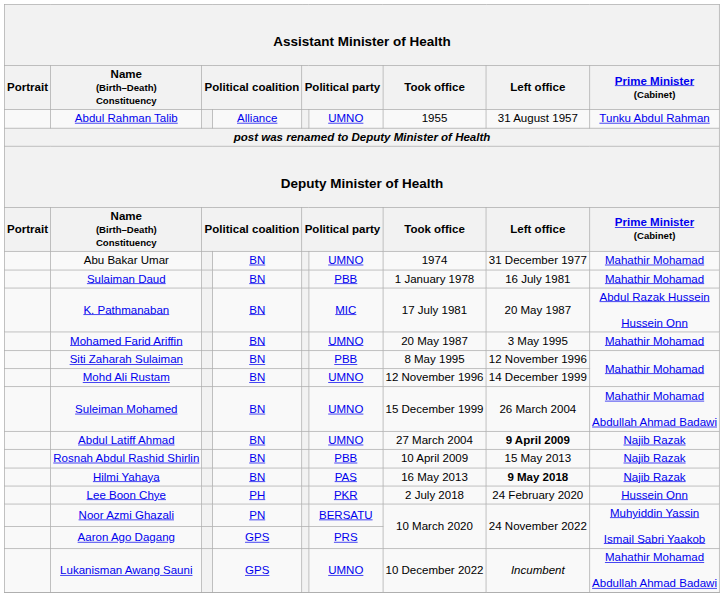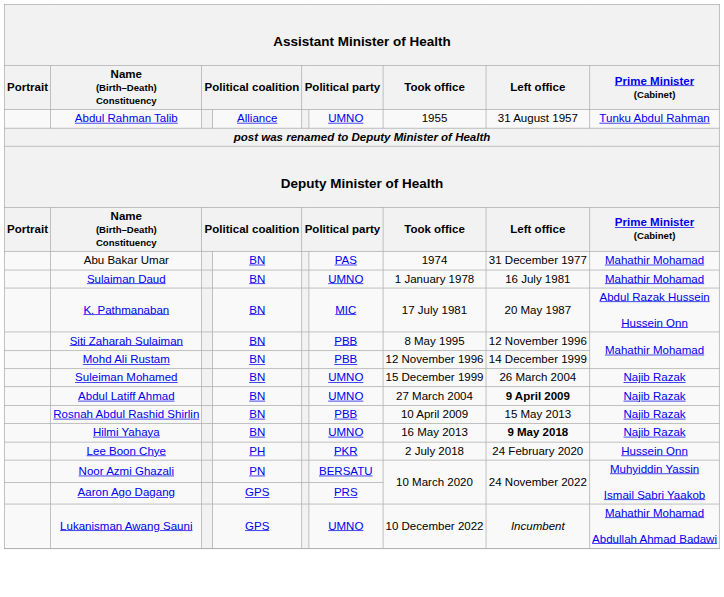(346, 260) UMNO -> (346, 260) PAS
(346, 278) PBB -> (346, 278) UMNO
- row: (126, 341)
(346, 377) UMNO -> (346, 359) PBB
(655, 409) Mahathir Mohamad Abdullah Ahmad Badawi -> (655, 377) Najib Razak
(346, 476) PAS -> (346, 432) UMNO
